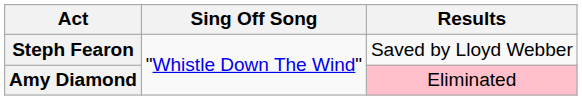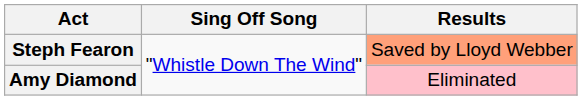(472, 49) no background -> (472, 49) lightsalmon background
